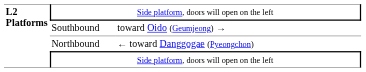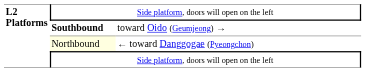(75, 28) normal -> (77, 28) bold
(75, 43) no background -> (75, 43) lightyellow background
